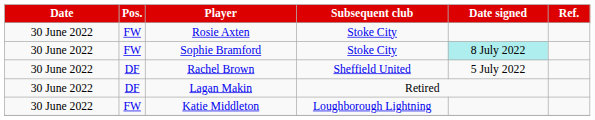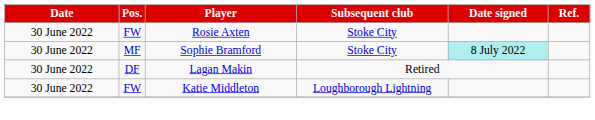(132, 50) FW -> (132, 50) MF
- row: (221, 69)
